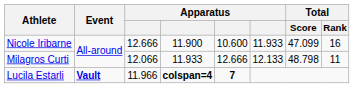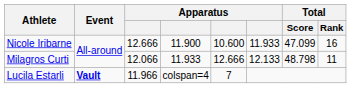(187, 76) bold -> (186, 76) normal
(232, 76) bold -> (229, 76) normal
